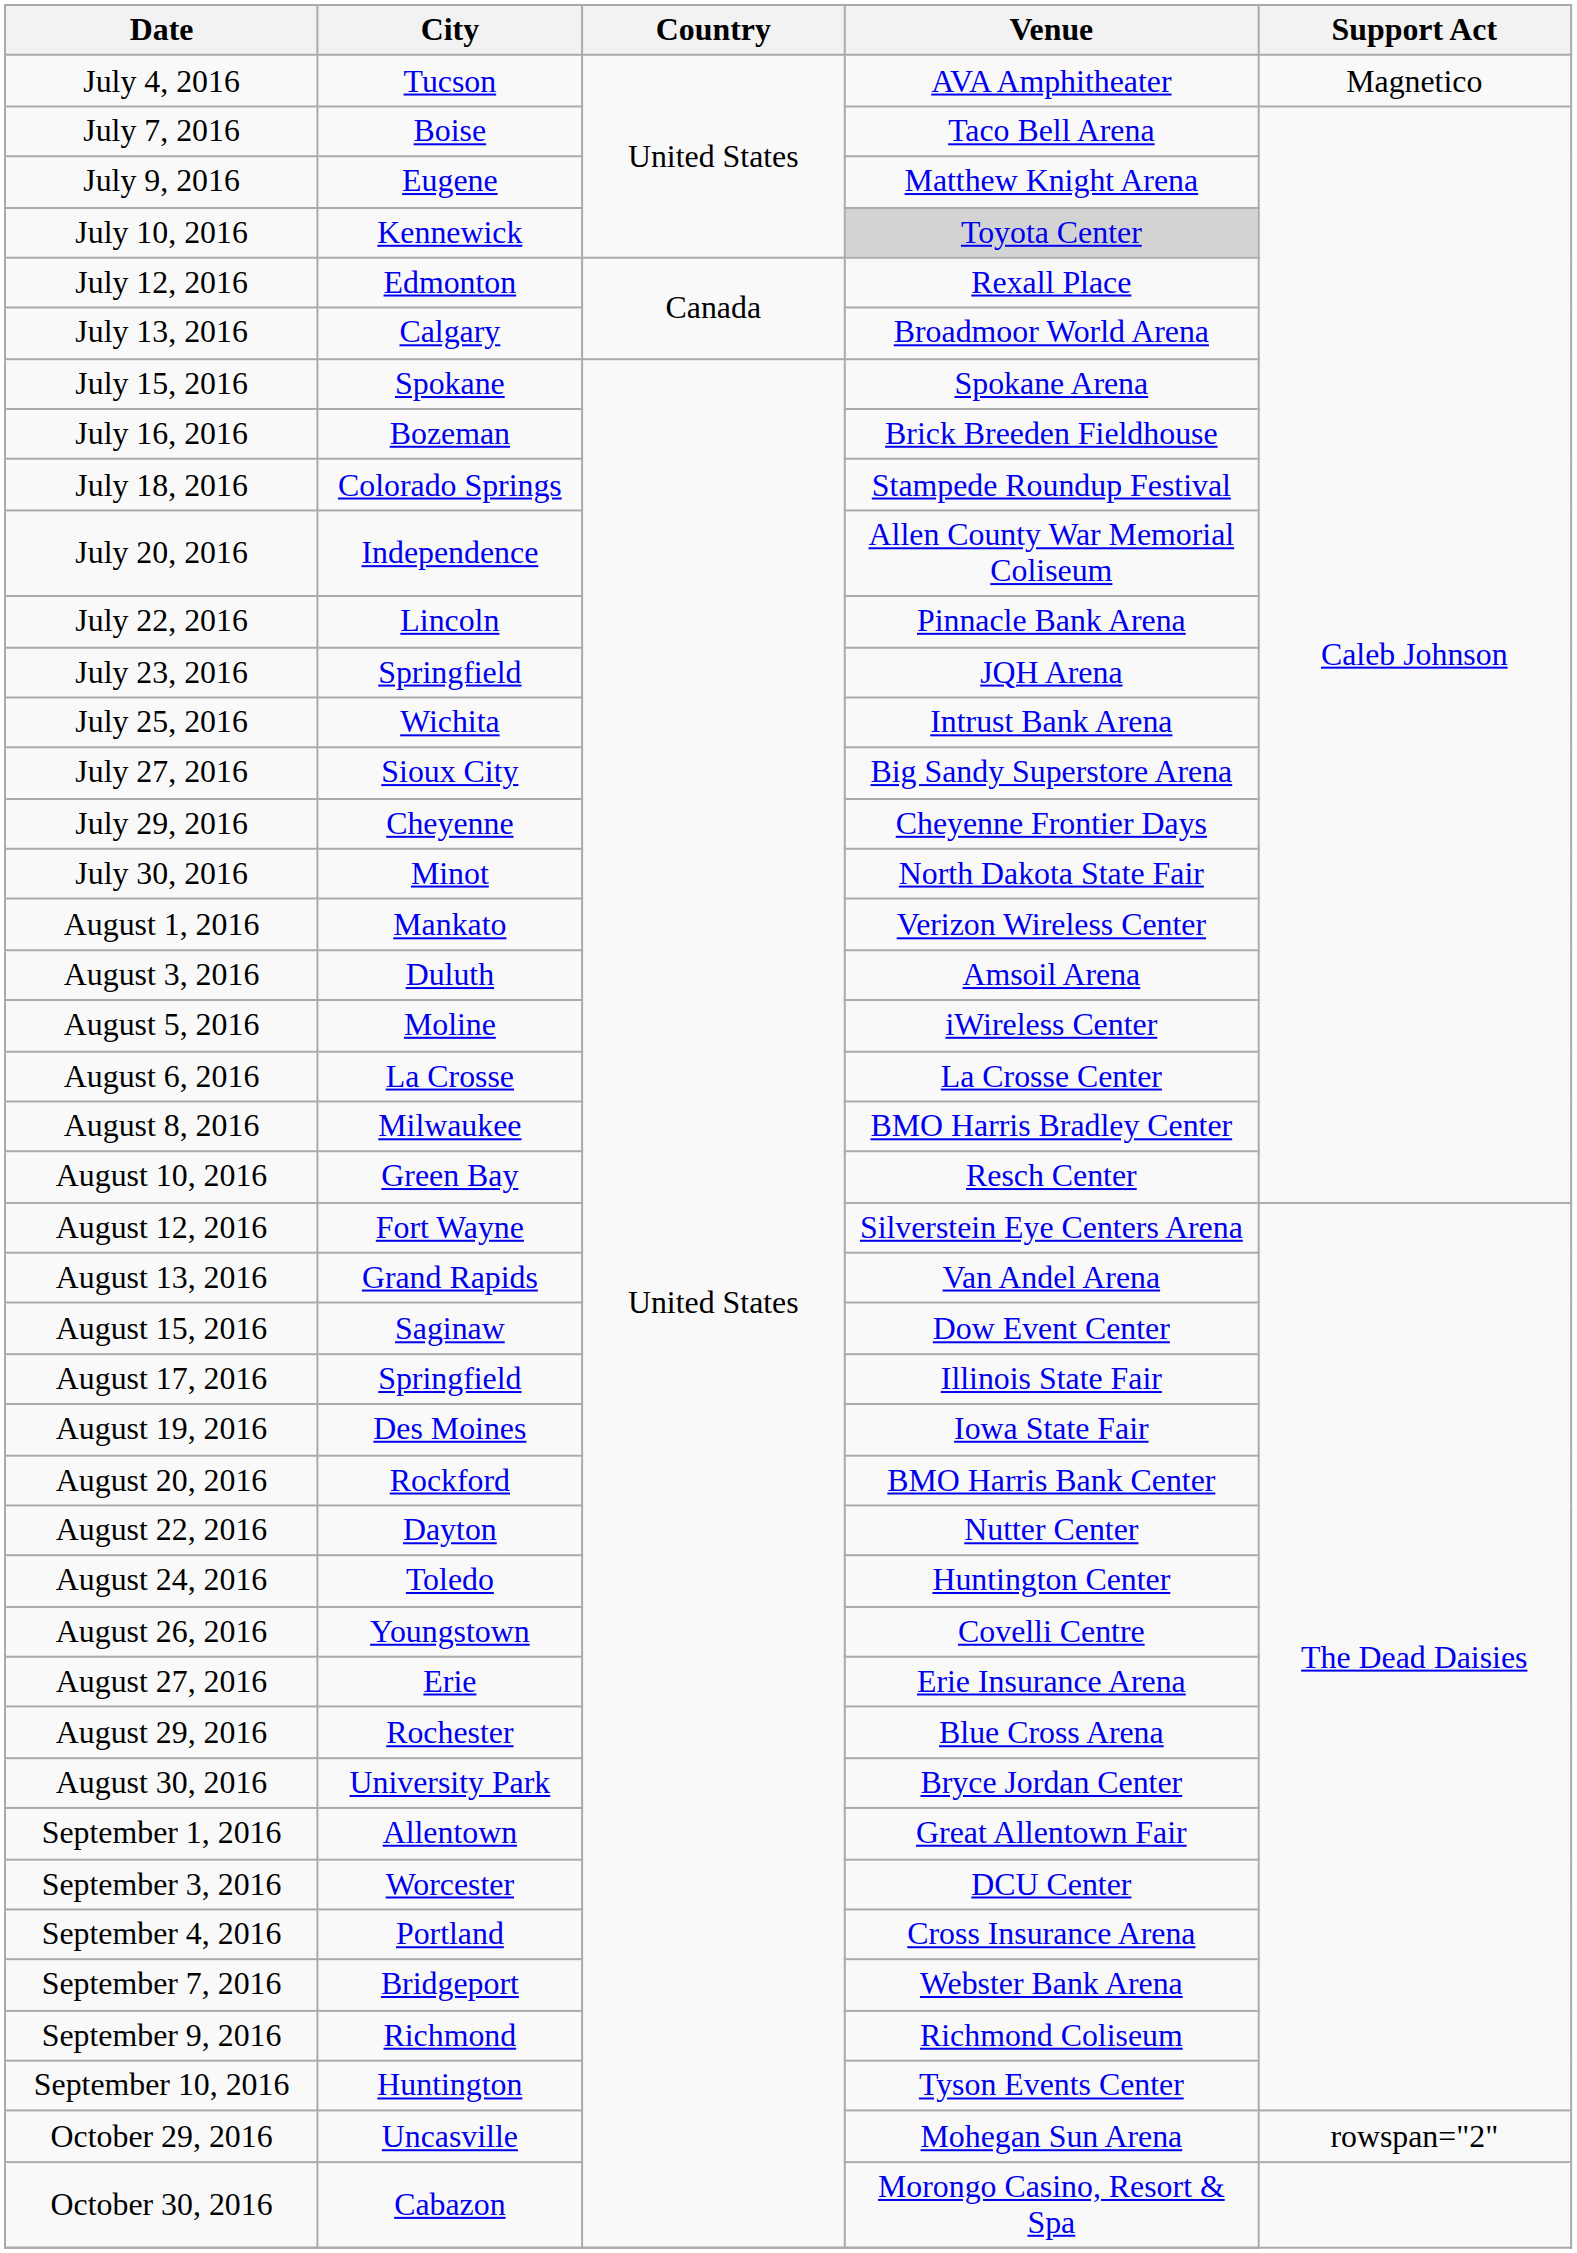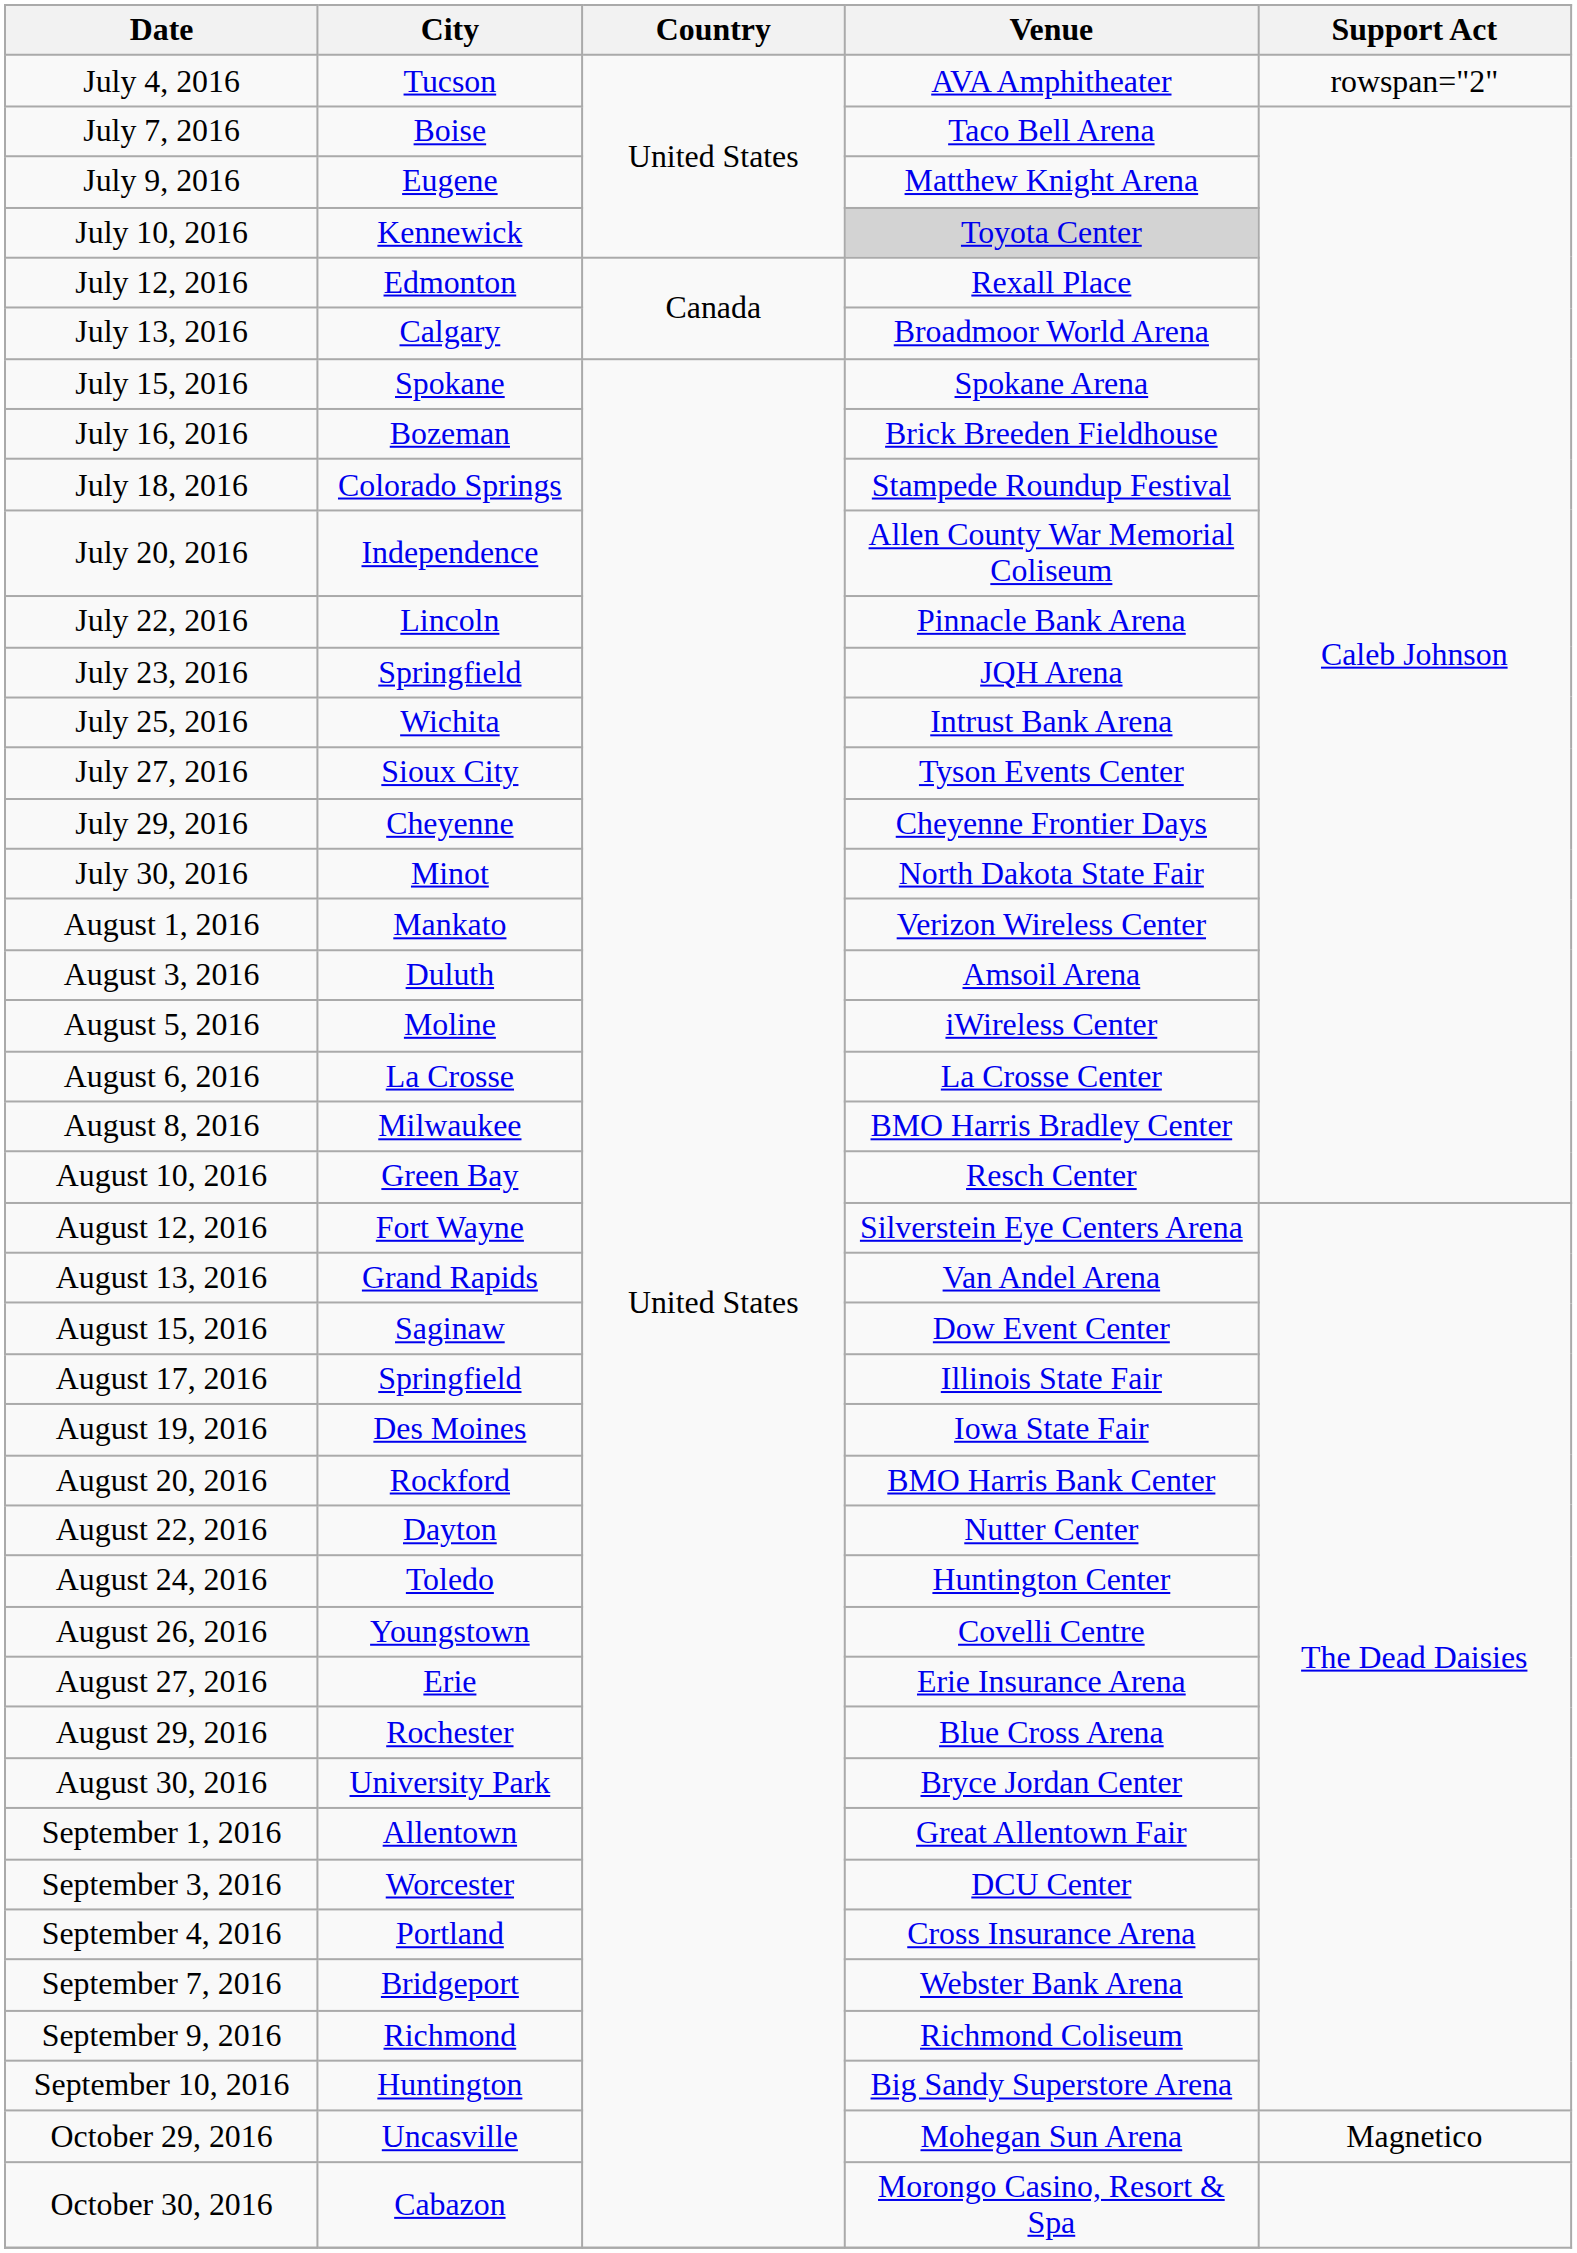(1414, 80) Magnetico -> (1414, 80) rowspan="2"
(1051, 772) Big Sandy Superstore Arena -> (1051, 772) Tyson Events Center
(1051, 2085) Tyson Events Center -> (1051, 2085) Big Sandy Superstore Arena
(1414, 2135) rowspan="2" -> (1414, 2135) Magnetico
